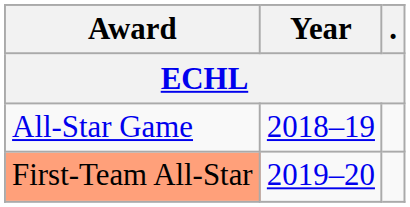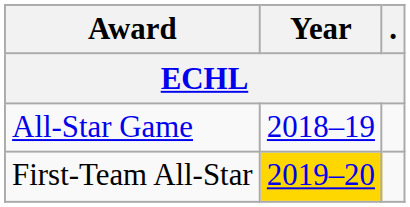(132, 175) lightsalmon background -> (132, 175) no background
(321, 175) no background -> (321, 175) gold background
